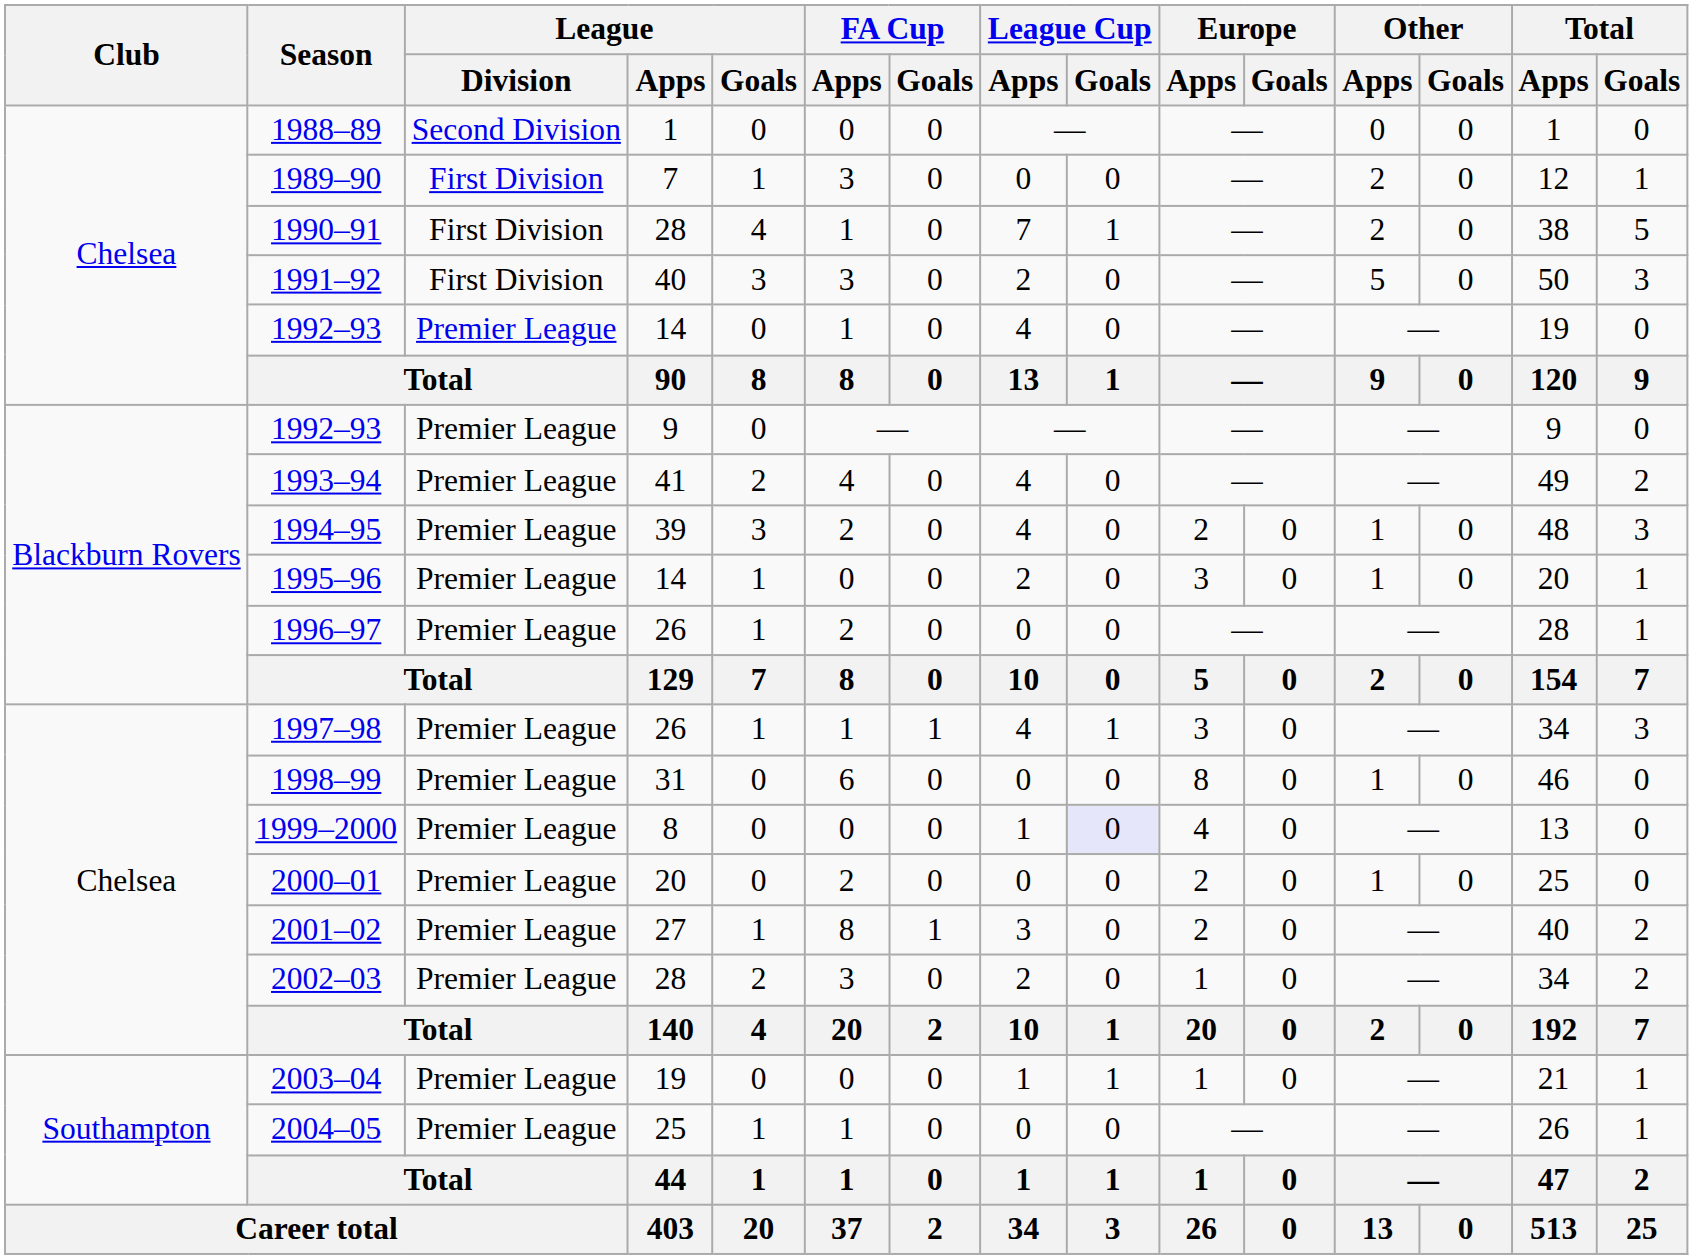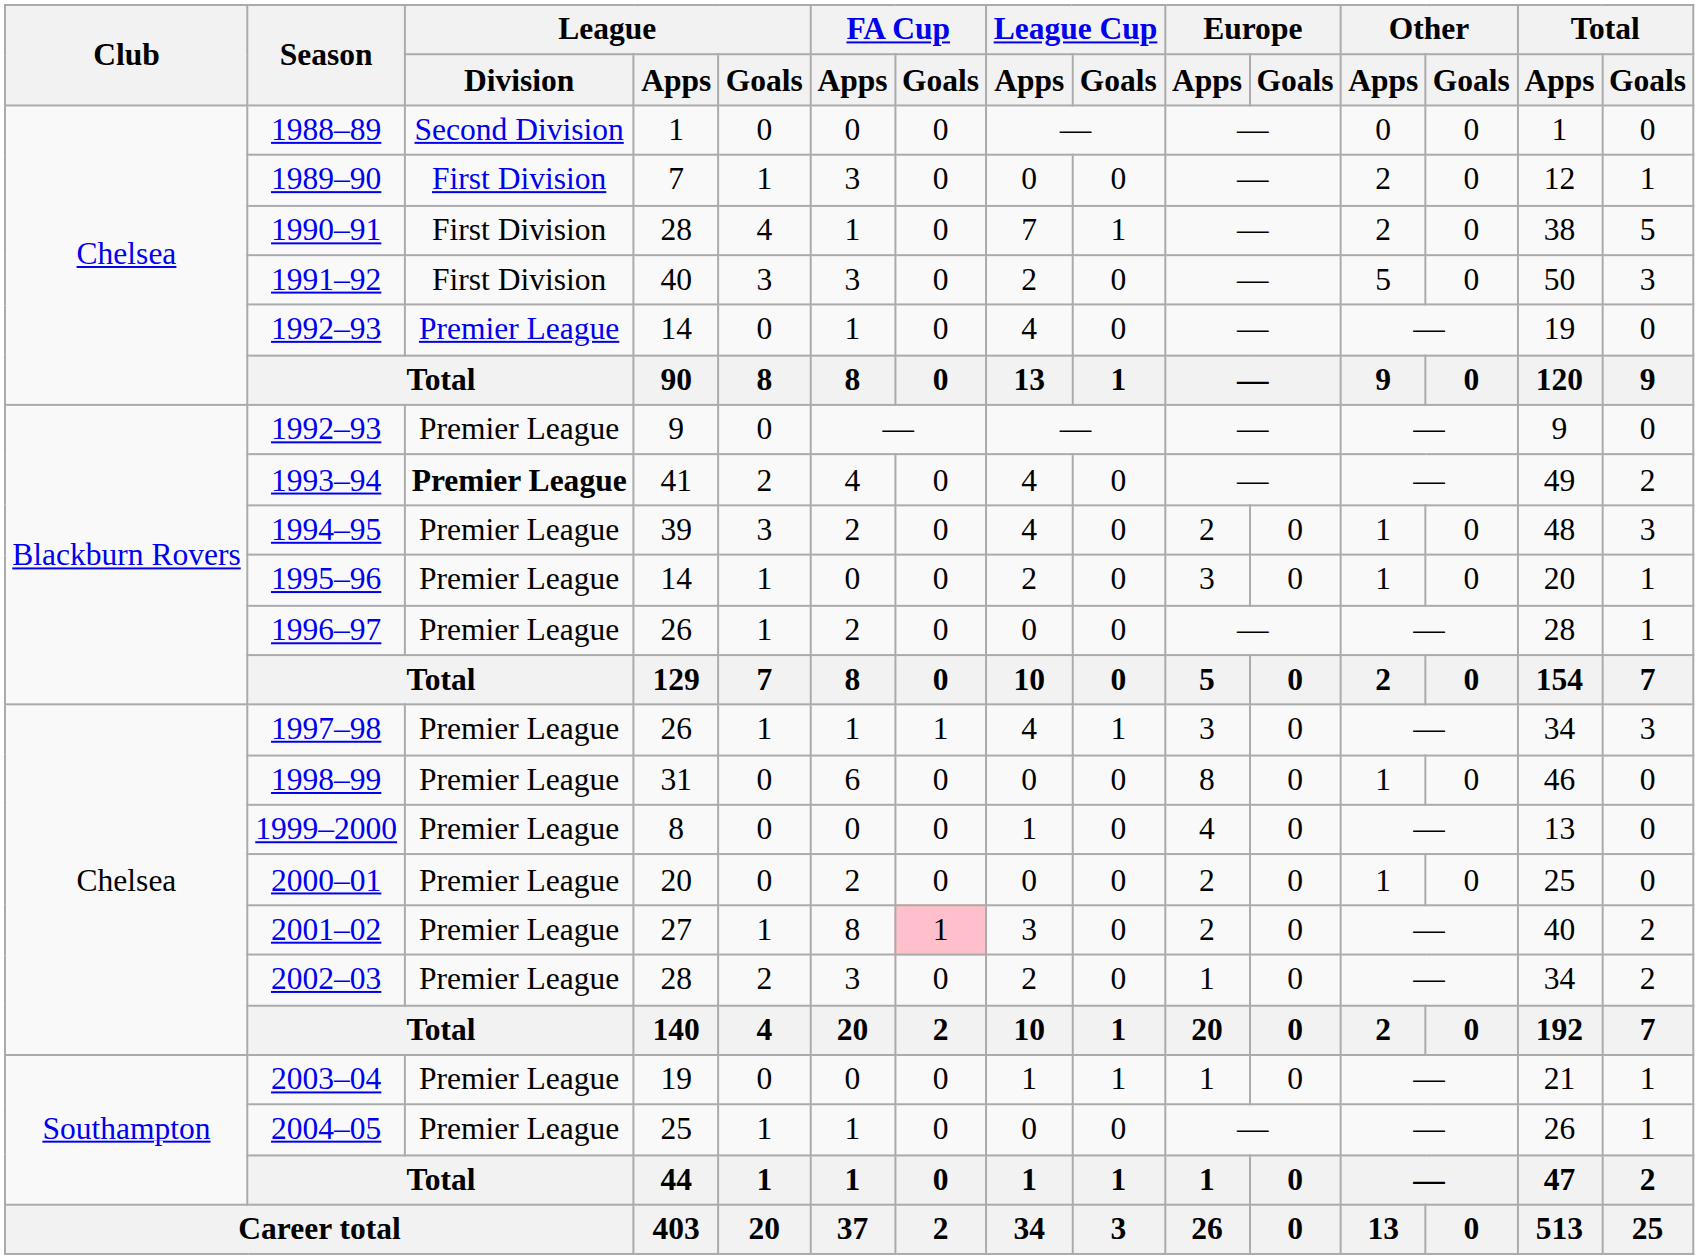(516, 479) normal -> (519, 479) bold
(1113, 829) lavender background -> (1118, 829) no background
(935, 929) no background -> (941, 929) pink background
